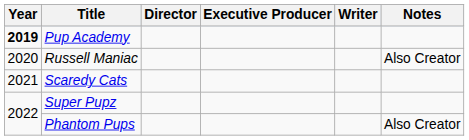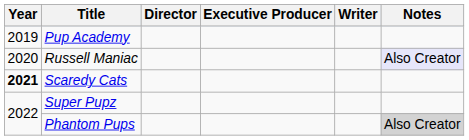(23, 37) bold -> (23, 37) normal
(422, 59) no background -> (422, 59) lavender background
(23, 80) normal -> (23, 80) bold
(422, 124) no background -> (422, 124) lightgrey background
